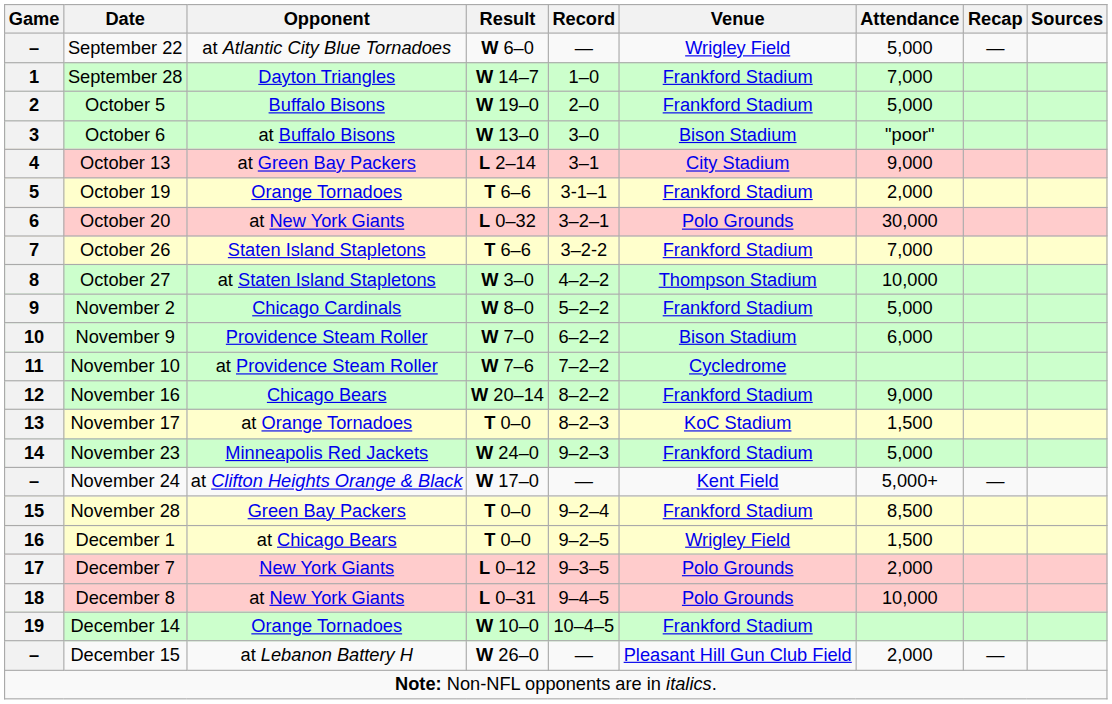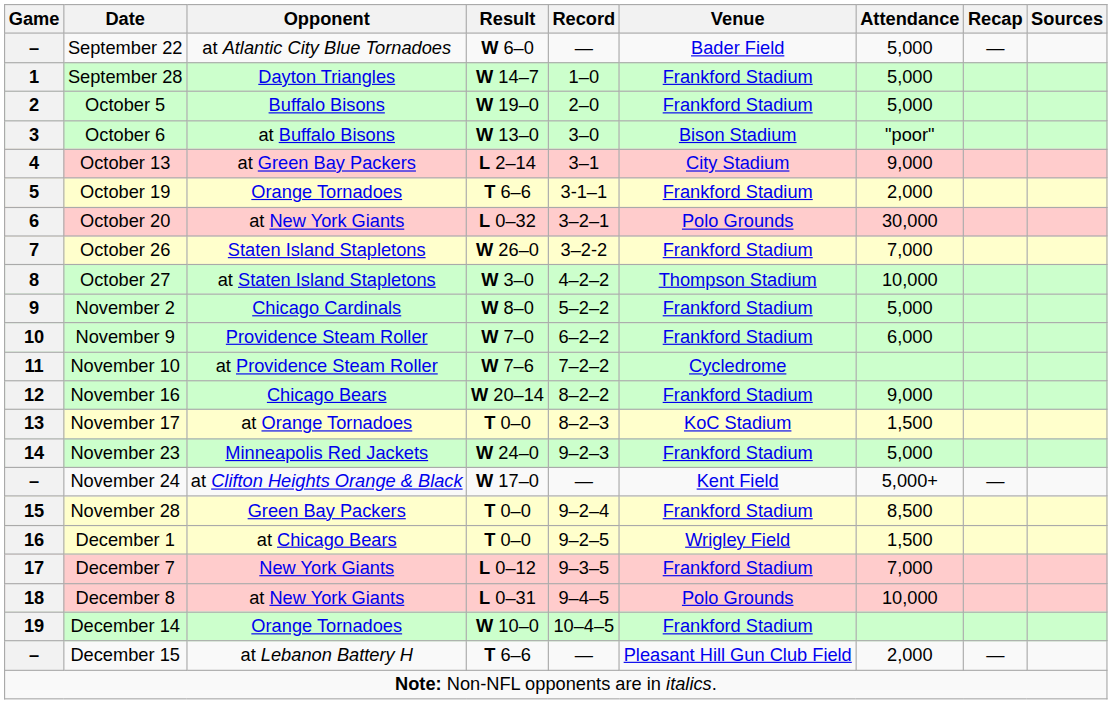(738, 47) Wrigley Field -> (738, 47) Bader Field
(910, 76) 7,000 -> (910, 76) 5,000
(507, 250) T 6–6 -> (507, 250) W 26–0
(738, 337) Bison Stadium -> (738, 337) Frankford Stadium
(738, 568) Polo Grounds -> (738, 568) Frankford Stadium
(910, 568) 2,000 -> (910, 568) 7,000
(507, 655) W 26–0 -> (507, 655) T 6–6
